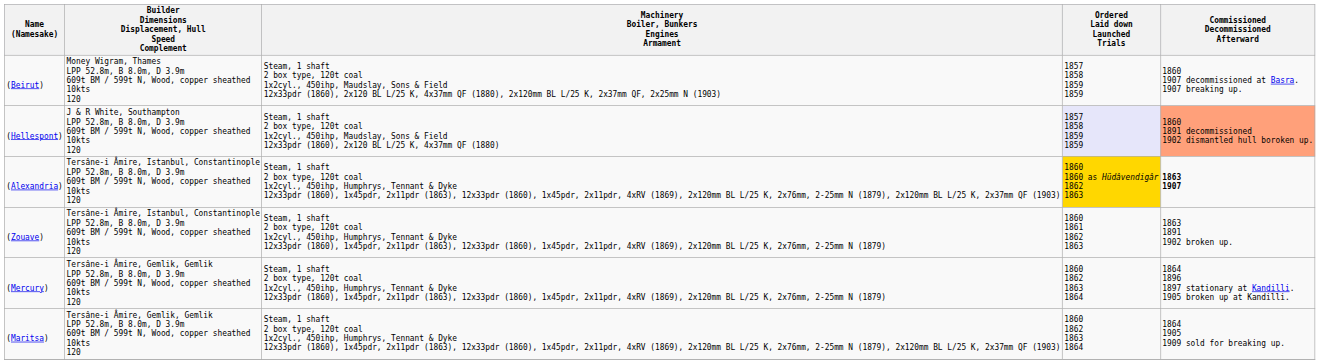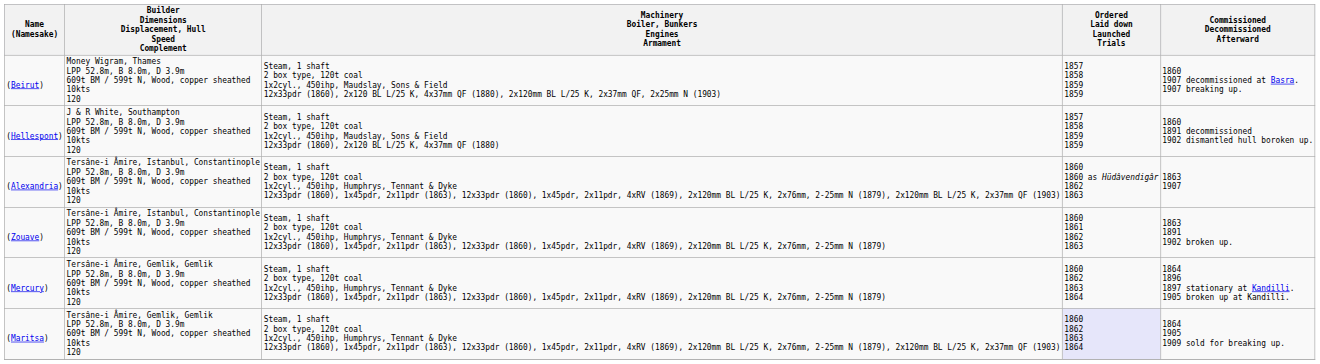(1074, 131) lavender background -> (1074, 131) no background
(1238, 131) lightsalmon background -> (1238, 131) no background
(1111, 181) gold background -> (1111, 181) no background
(1172, 181) bold -> (1172, 181) normal
(1074, 334) no background -> (1074, 334) lavender background
